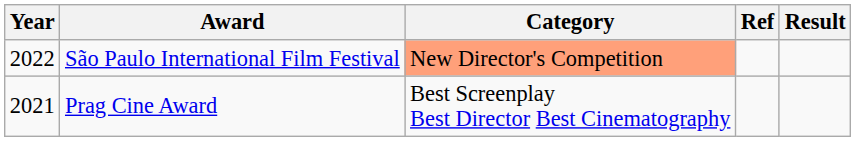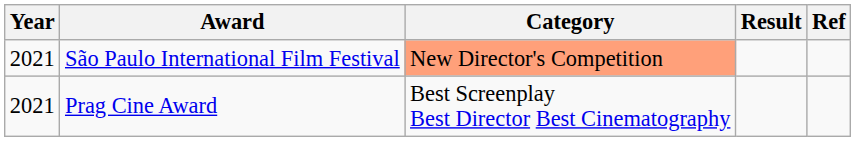columns swapped: (815, 22) <-> (758, 22)
(32, 57) 2022 -> (32, 57) 2021
